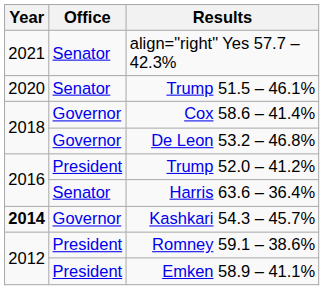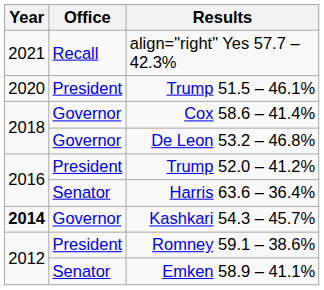(81, 52) Senator -> (75, 52) Recall
(81, 88) Senator -> (87, 88) President
(87, 271) President -> (81, 271) Senator
